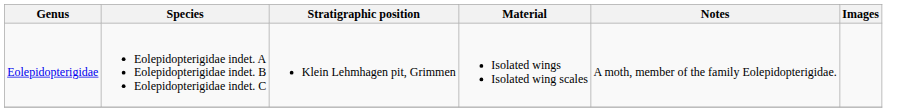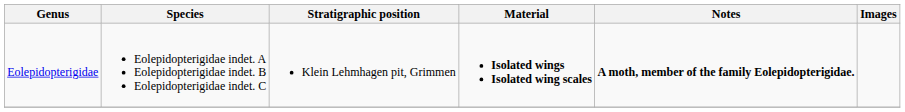(525, 72) normal -> (527, 72) bold
(715, 72) normal -> (726, 72) bold
